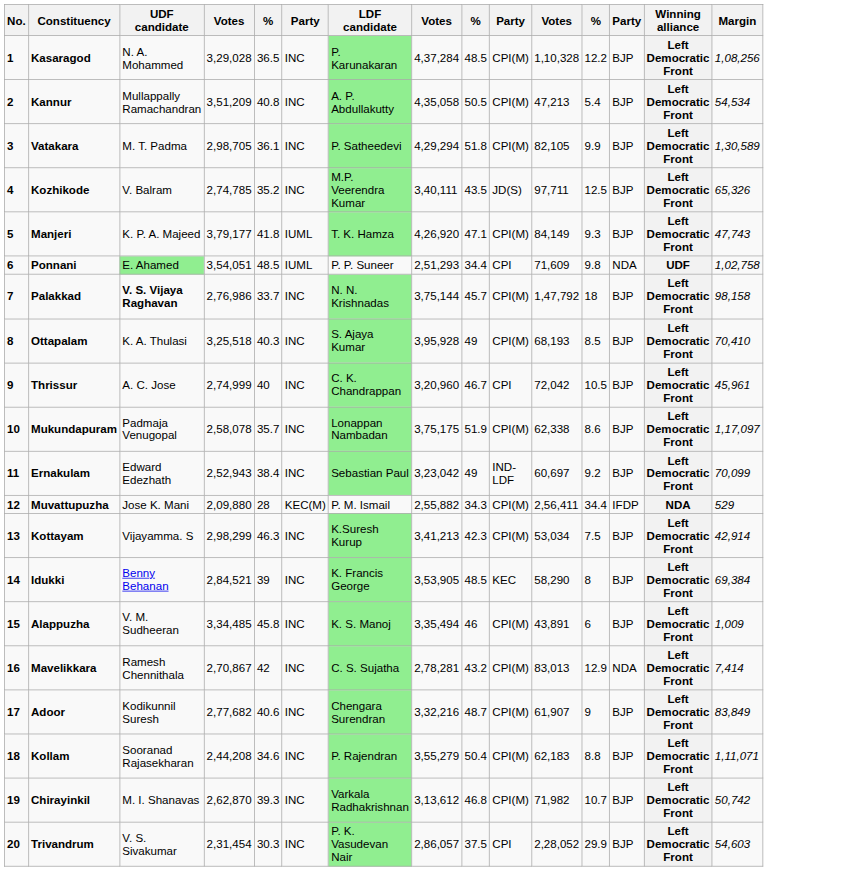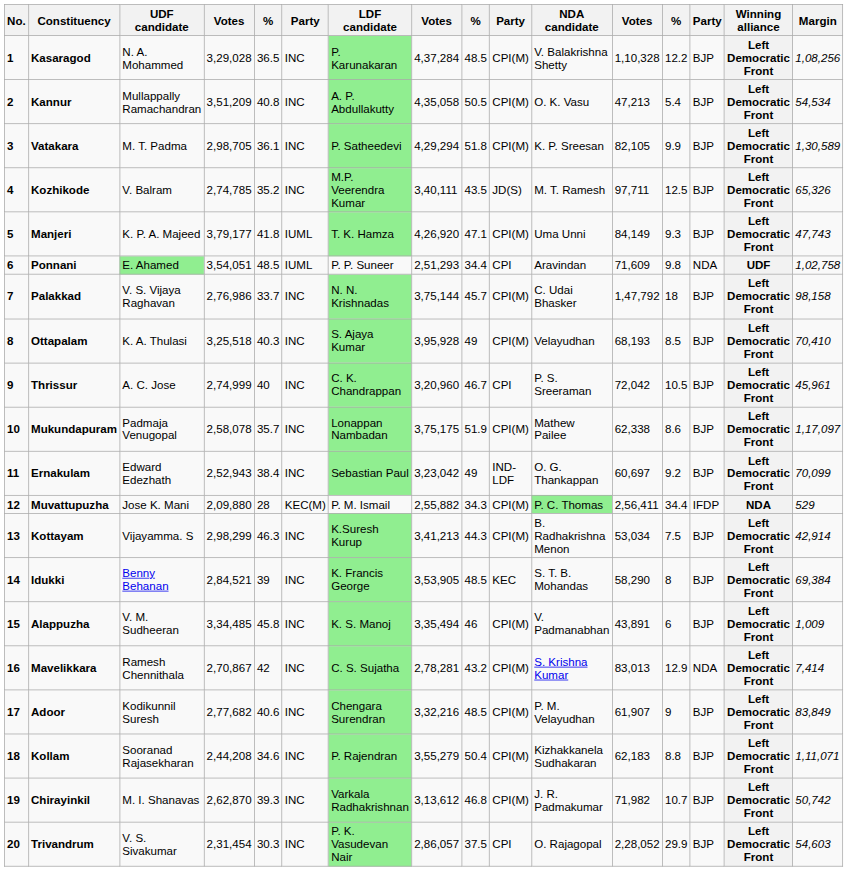+ column: (572, 20)
(153, 297) bold -> (152, 297) normal
(476, 536) 42.3 -> (476, 536) 44.3
(476, 712) 48.7 -> (476, 712) 48.5
